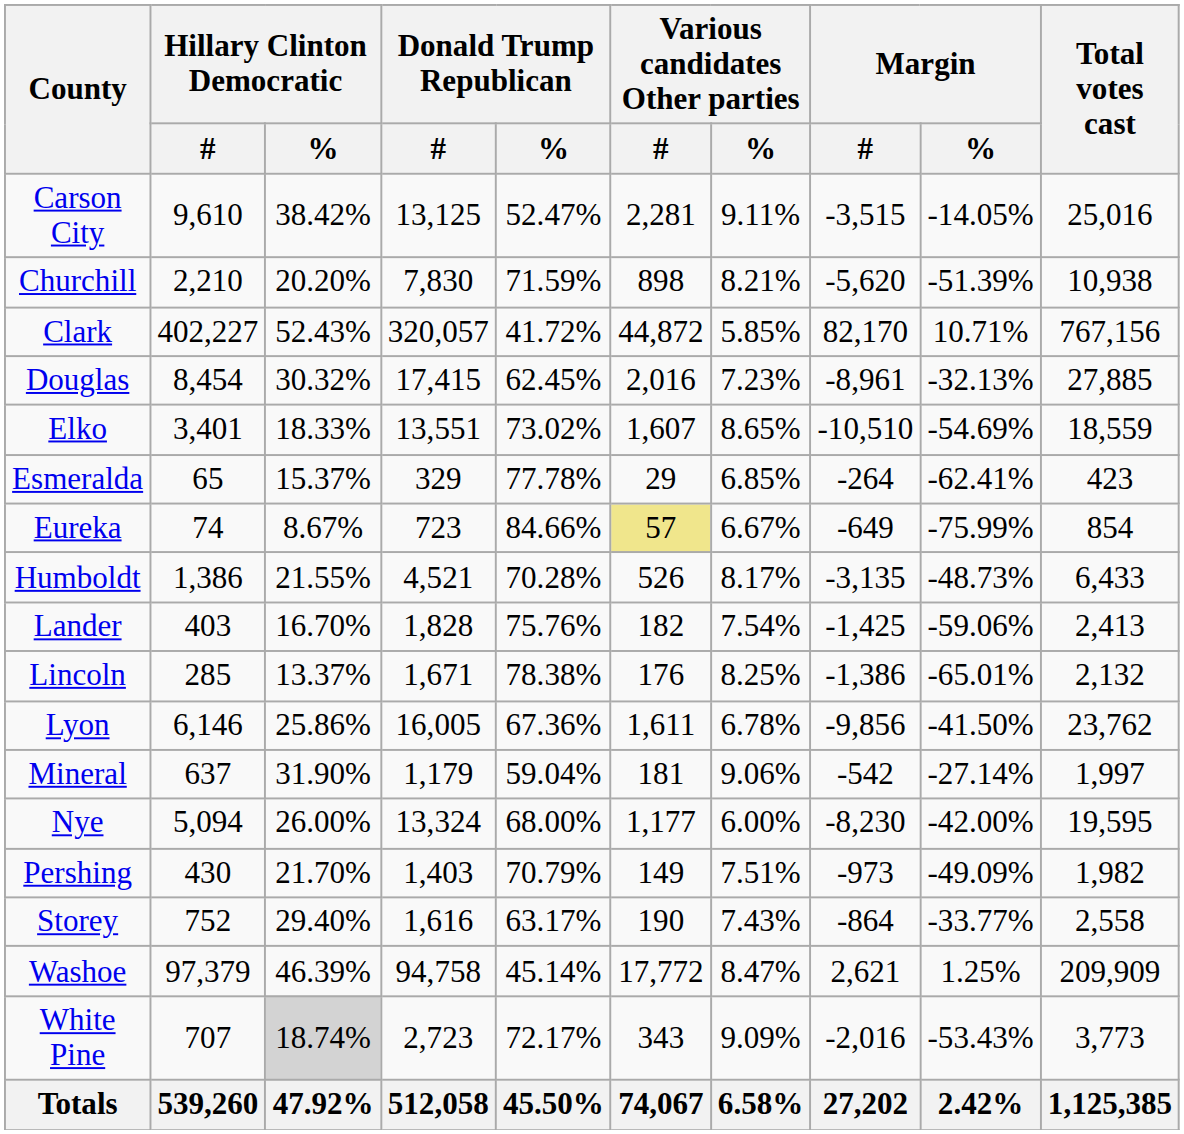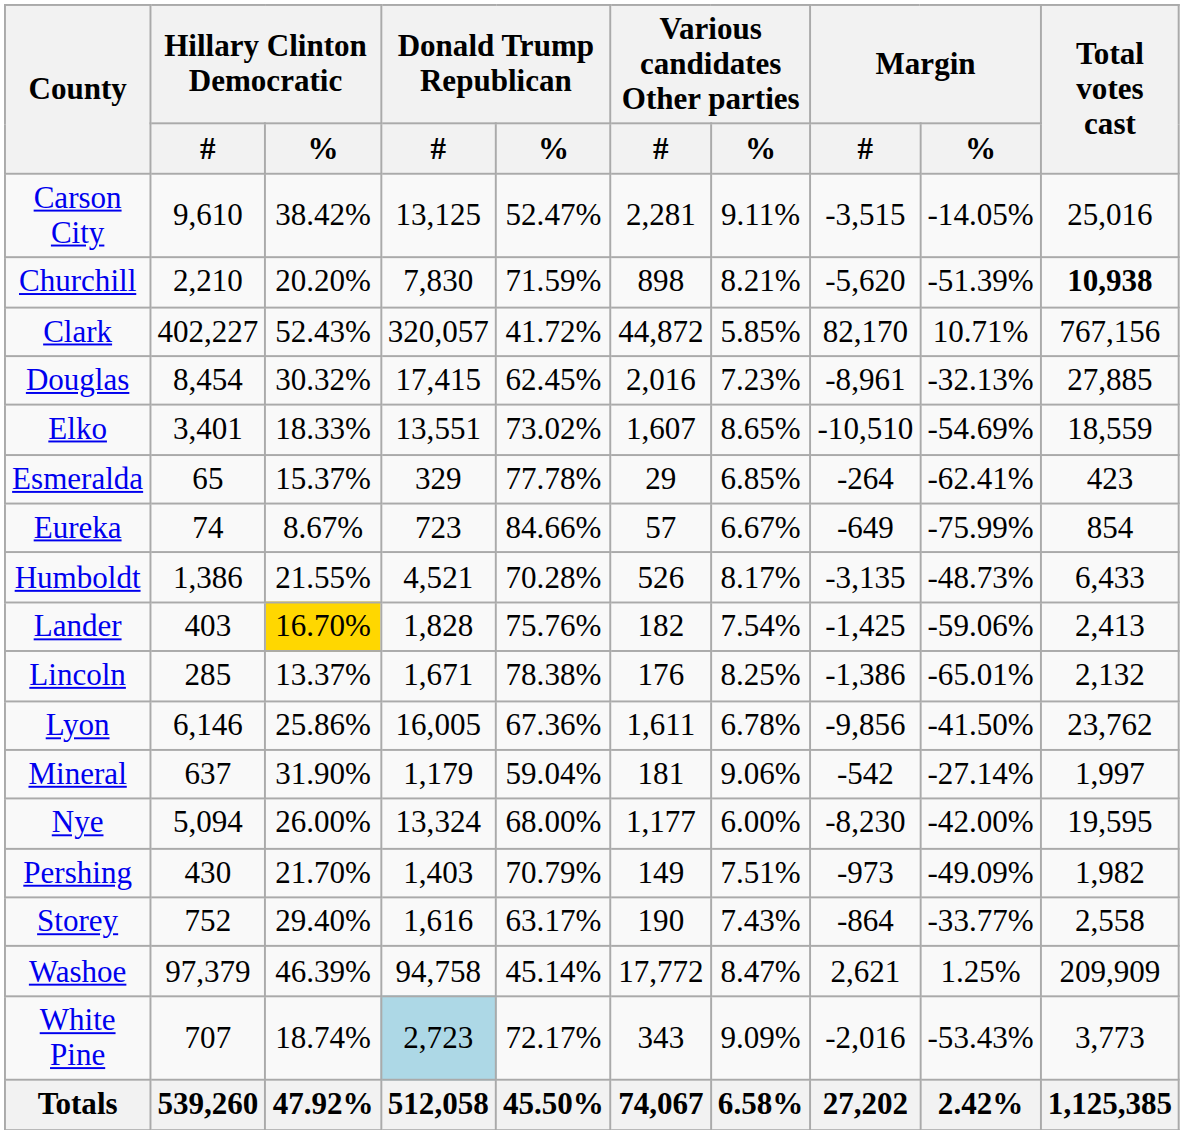(1110, 281) normal -> (1110, 281) bold
(661, 527) khaki background -> (661, 527) no background
(323, 626) no background -> (323, 626) gold background
(323, 1037) lightgrey background -> (323, 1037) no background
(438, 1037) no background -> (438, 1037) lightblue background
